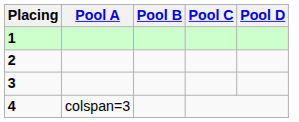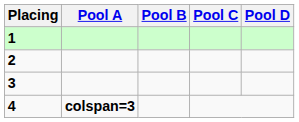(98, 106) normal -> (100, 106) bold
